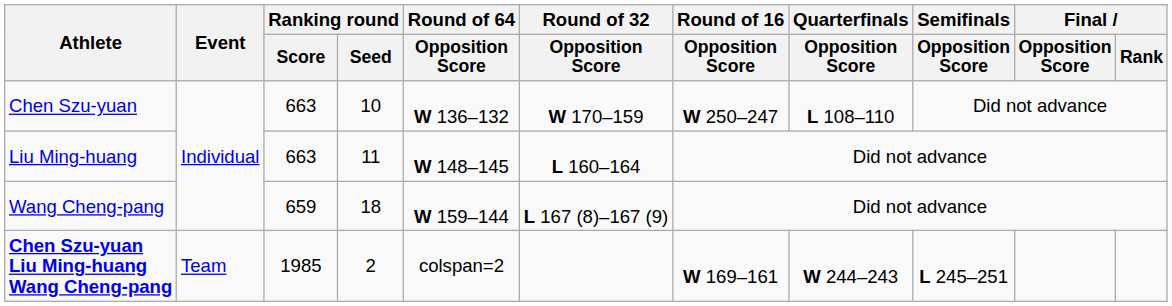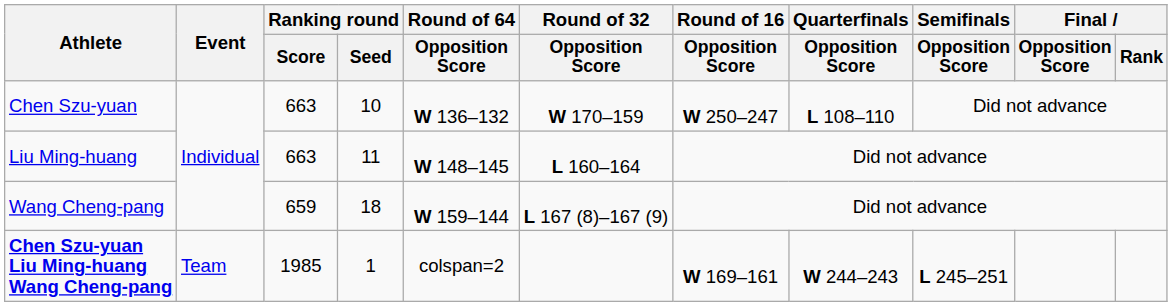(371, 267) 2 -> (371, 267) 1
